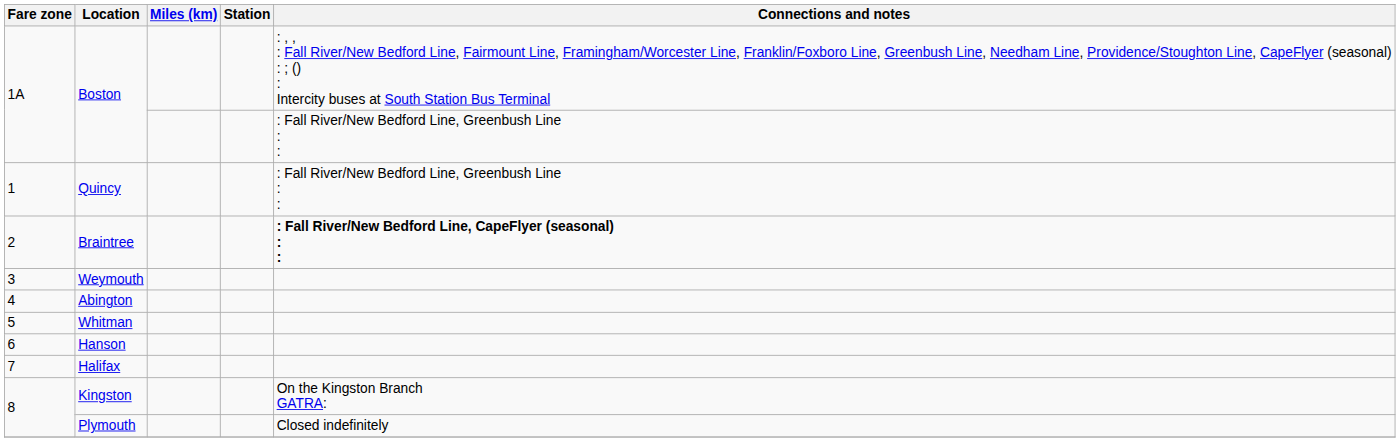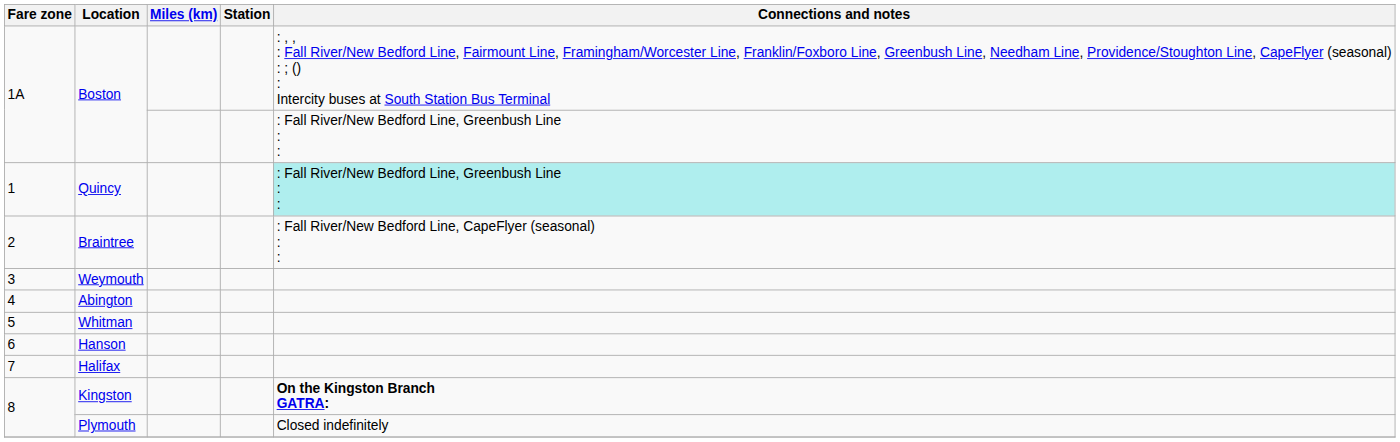(419, 189) no background -> (419, 189) paleturquoise background
(445, 242) bold -> (436, 242) normal
(350, 396) normal -> (356, 396) bold
